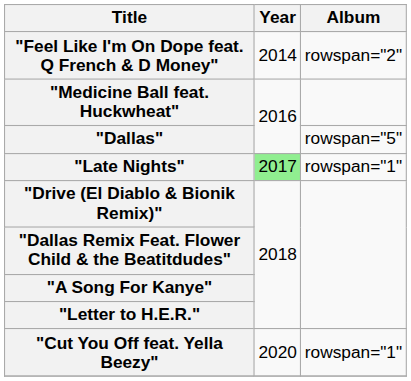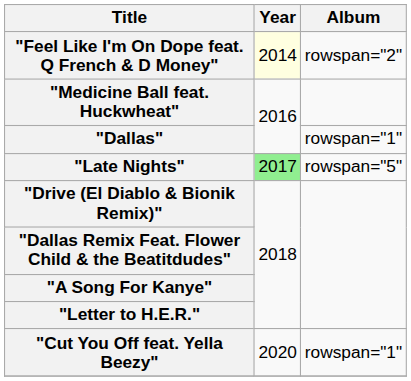(278, 55) no background -> (278, 55) lightyellow background
(353, 139) rowspan="5" -> (353, 139) rowspan="1"
(353, 166) rowspan="1" -> (353, 166) rowspan="5"
